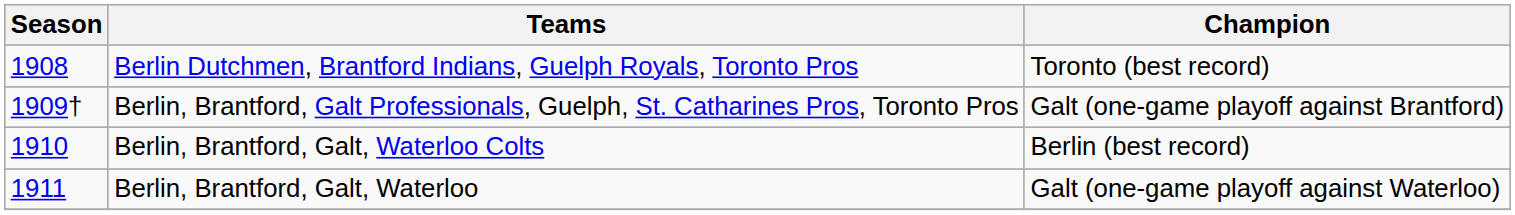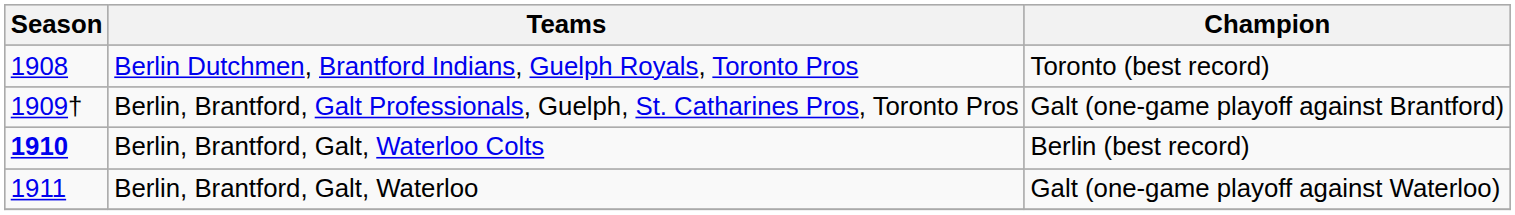(39, 147) normal -> (39, 147) bold
